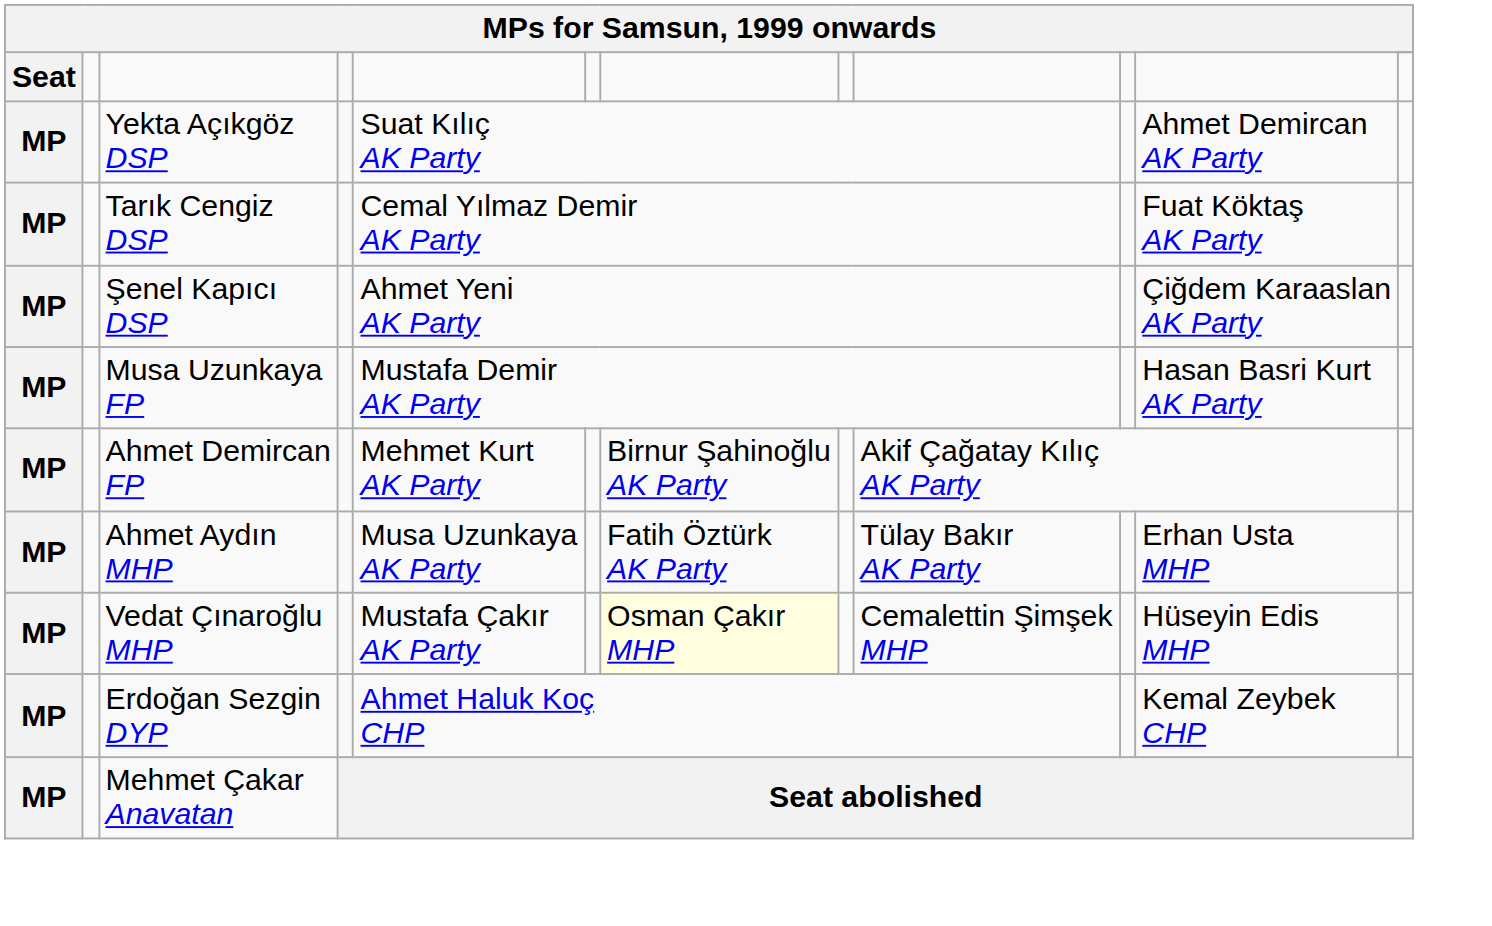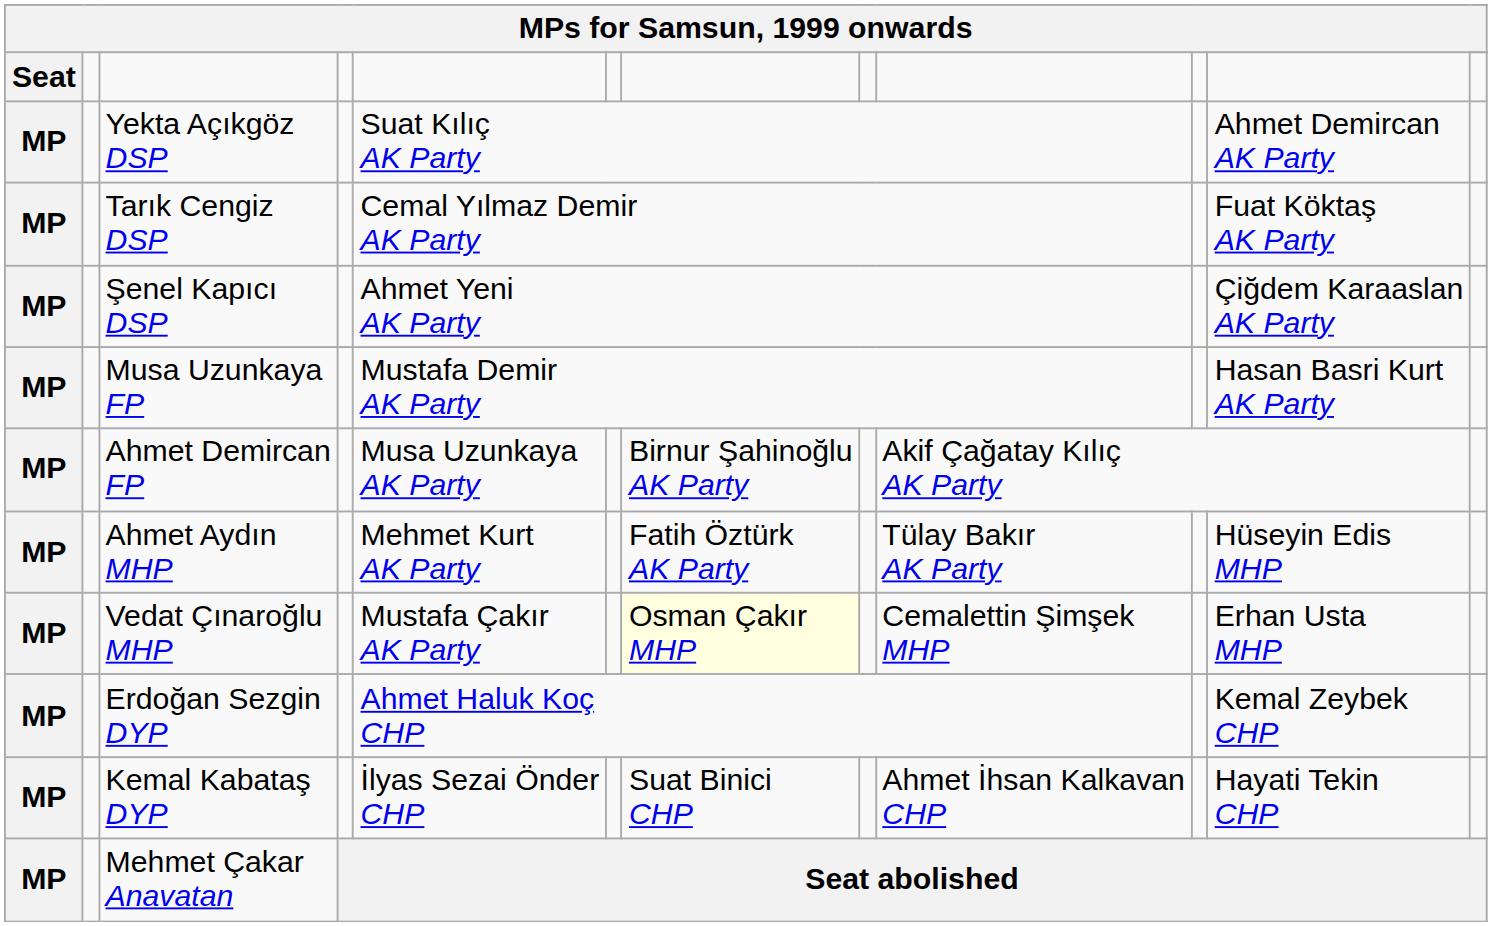(447, 469) Mehmet Kurt AK Party -> (469, 469) Musa Uzunkaya AK Party
(469, 551) Musa Uzunkaya AK Party -> (447, 551) Mehmet Kurt AK Party
(1218, 551) Erhan Usta MHP -> (1303, 551) Hüseyin Edis MHP
(1231, 633) Hüseyin Edis MHP -> (1290, 633) Erhan Usta MHP
+ row: (208, 797)
